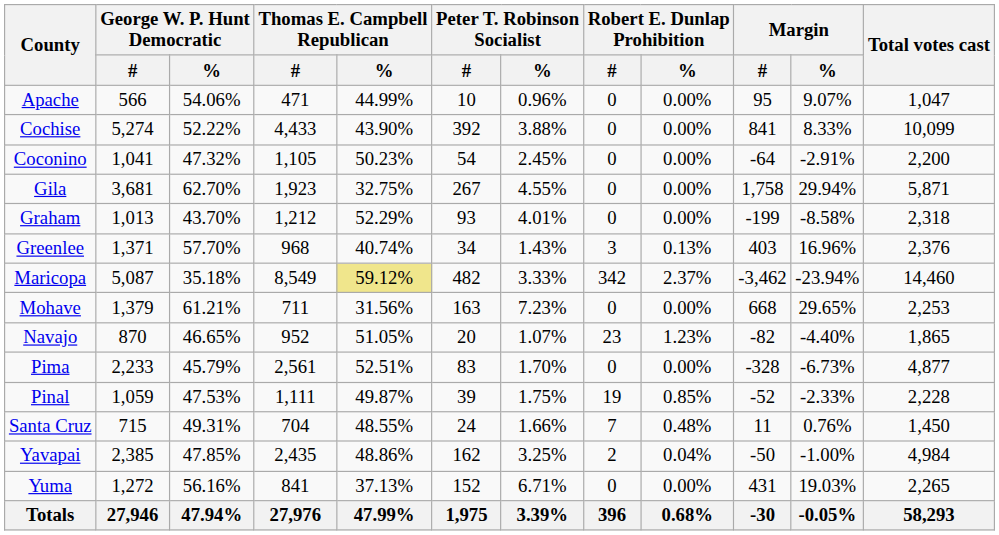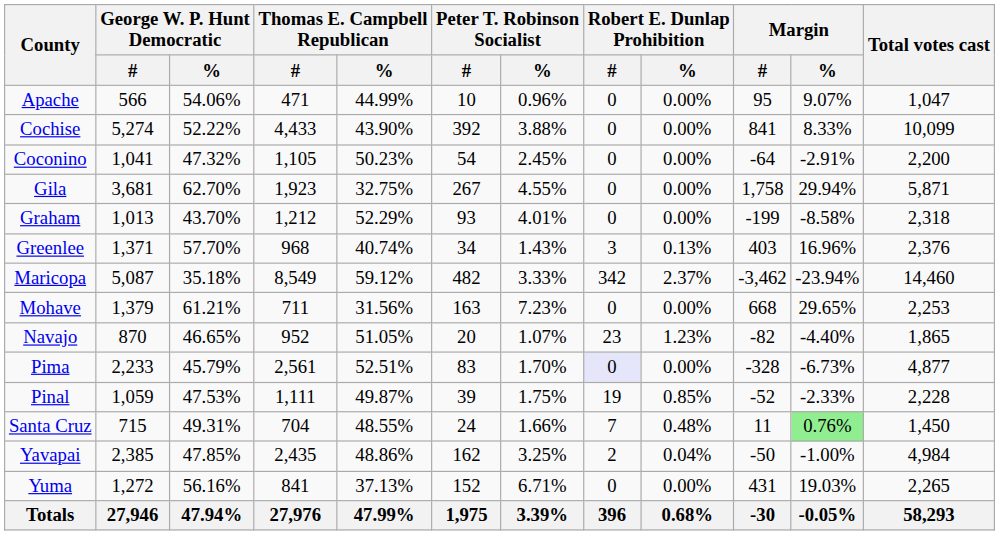(384, 277) khaki background -> (384, 277) no background
(612, 366) no background -> (612, 366) lavender background
(827, 426) no background -> (827, 426) lightgreen background
